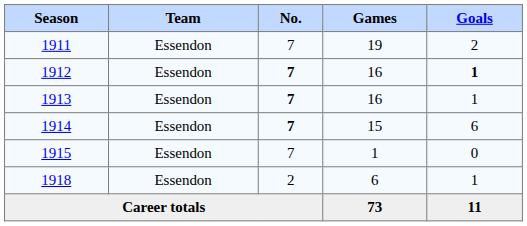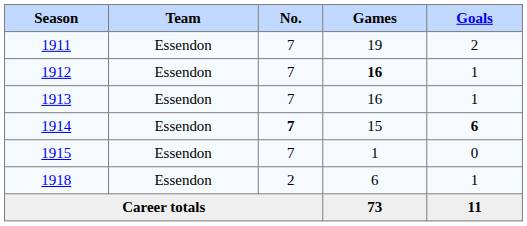(291, 72) bold -> (291, 72) normal
(375, 72) normal -> (375, 72) bold
(475, 72) bold -> (475, 72) normal
(291, 99) bold -> (291, 99) normal
(475, 126) normal -> (475, 126) bold
